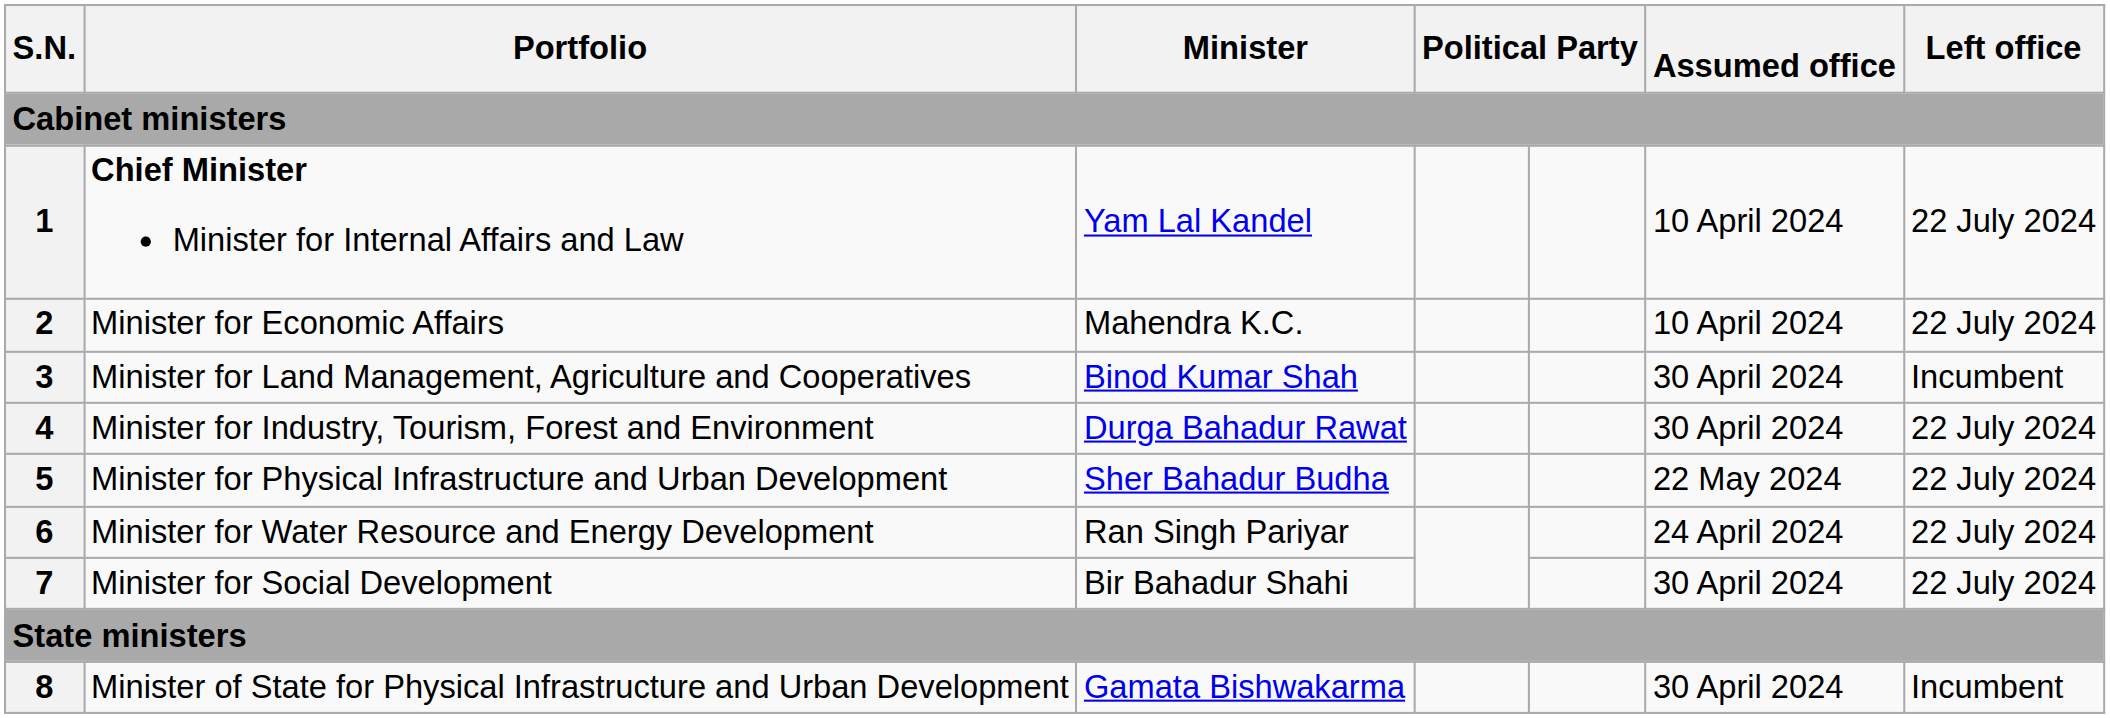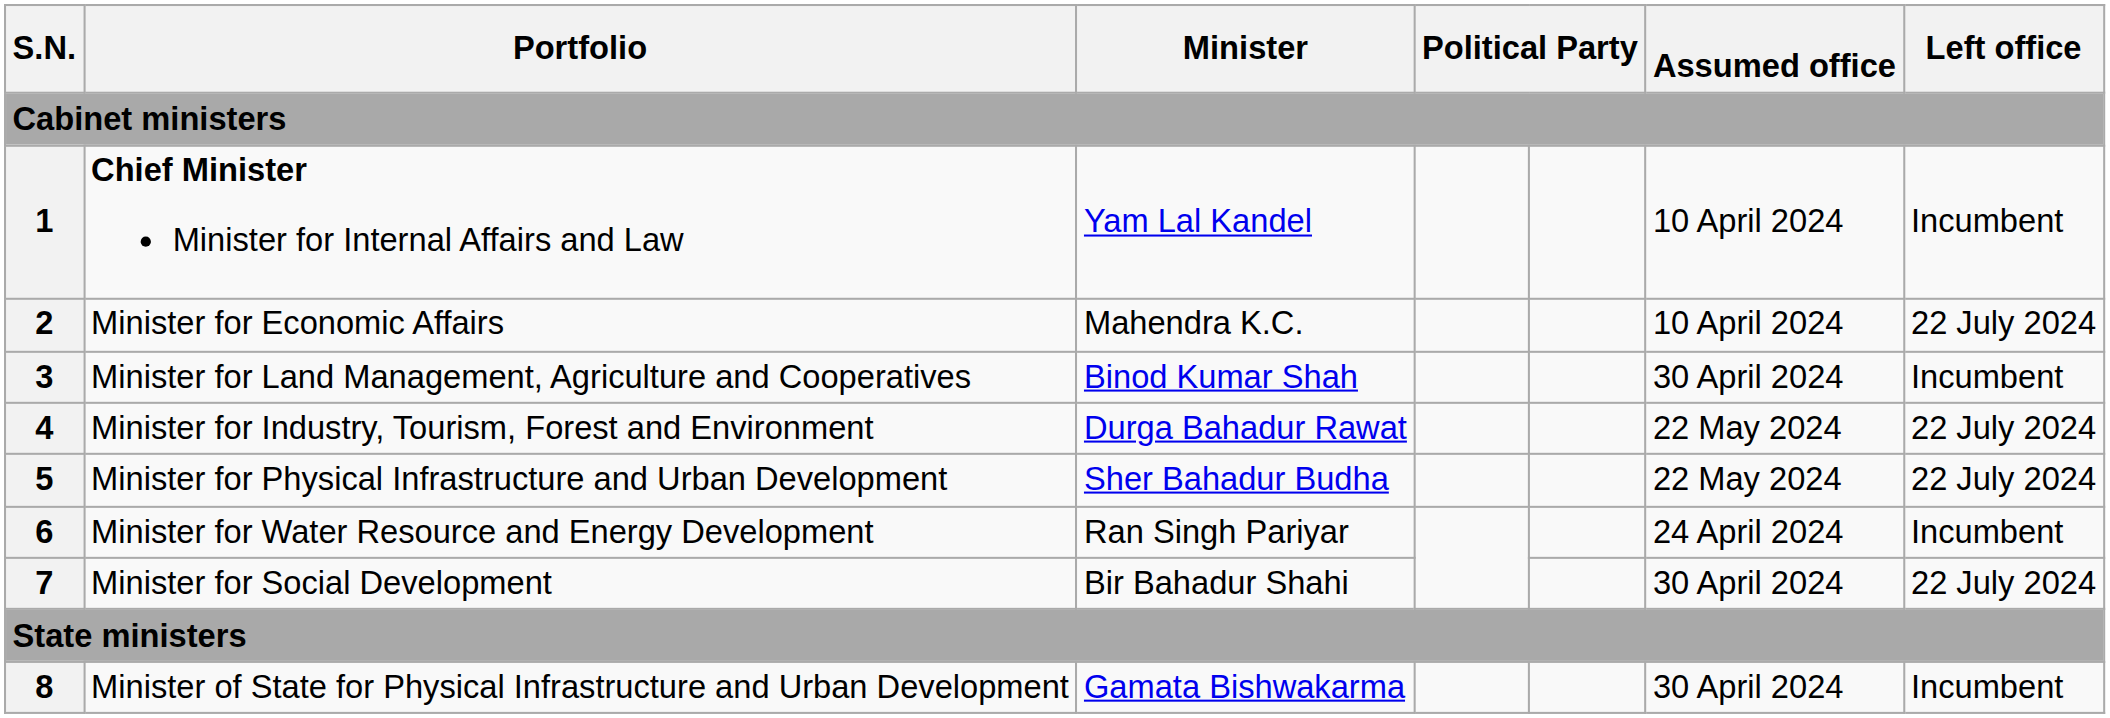(2004, 221) 22 July 2024 -> (1987, 221) Incumbent
(1748, 427) 30 April 2024 -> (1747, 427) 22 May 2024
(2004, 531) 22 July 2024 -> (1987, 531) Incumbent
